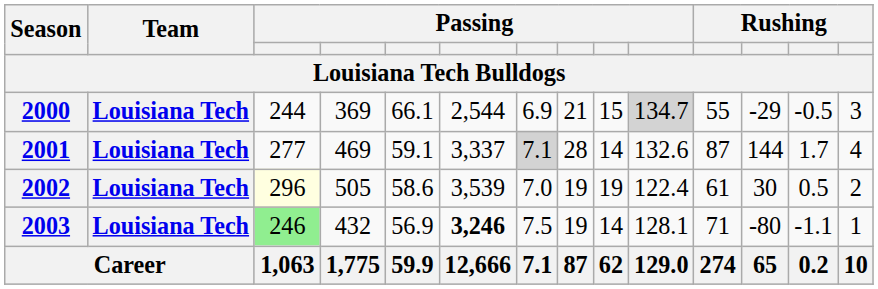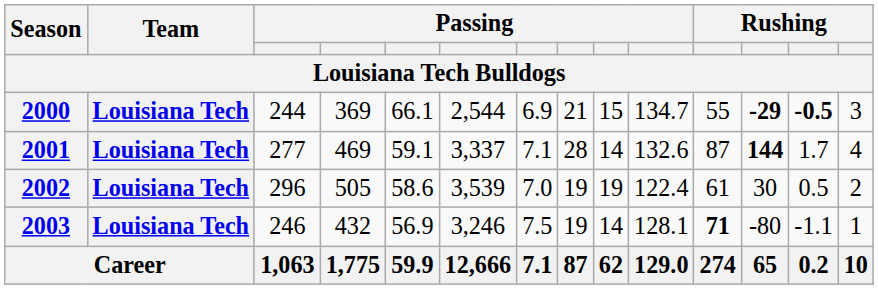(661, 111) lightgrey background -> (661, 111) no background
(765, 111) normal -> (765, 111) bold
(813, 111) normal -> (813, 111) bold
(537, 149) lightgrey background -> (537, 149) no background
(765, 149) normal -> (765, 149) bold
(287, 188) lightyellow background -> (287, 188) no background
(287, 226) lightgreen background -> (287, 226) no background
(478, 226) bold -> (478, 226) normal
(718, 226) normal -> (718, 226) bold
